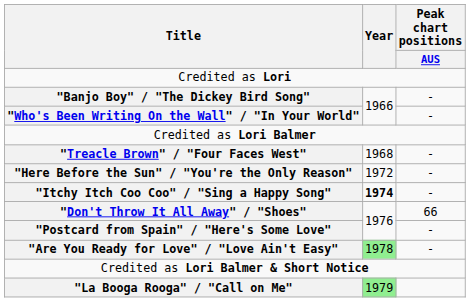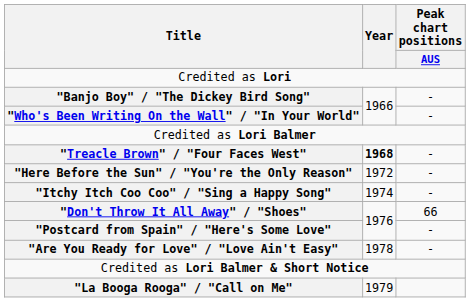(379, 154) normal -> (379, 154) bold
(379, 192) bold -> (379, 192) normal
(379, 249) lightgreen background -> (379, 249) no background
(379, 288) lightgreen background -> (379, 288) no background
